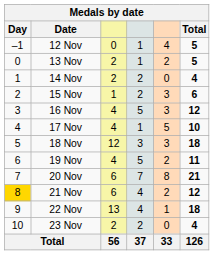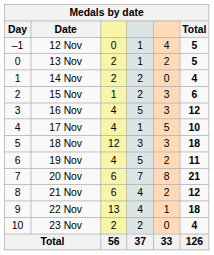(18, 193) gold background -> (18, 193) no background
